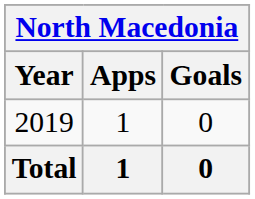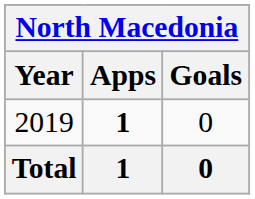(123, 121) normal -> (123, 121) bold
